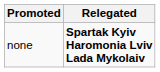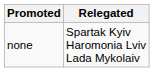(109, 44) bold -> (106, 44) normal
